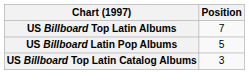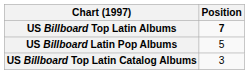(222, 28) normal -> (222, 28) bold
